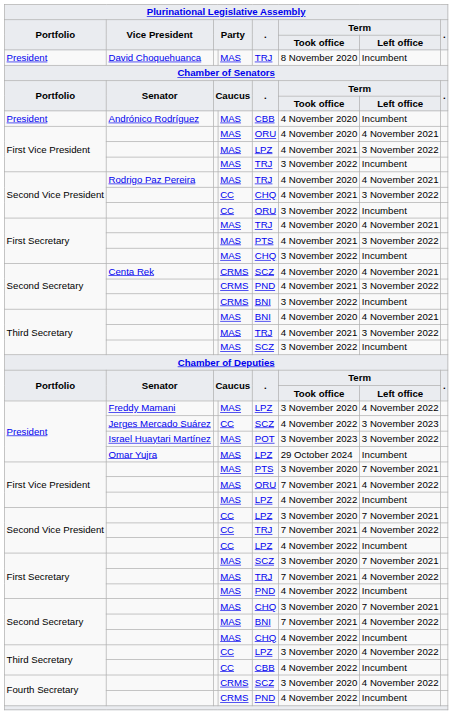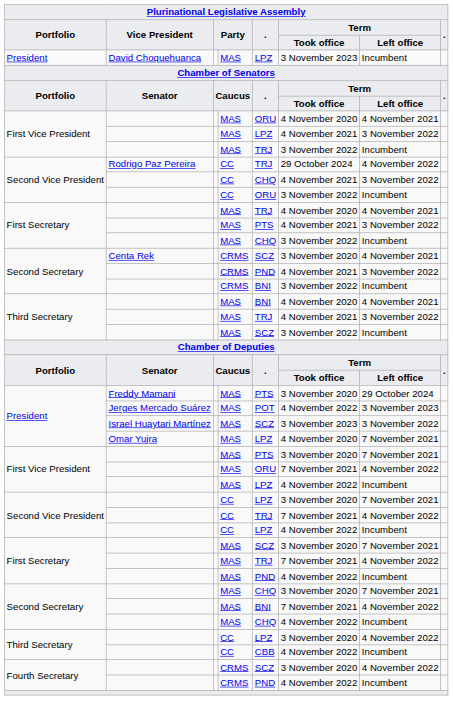(264, 58) TRJ -> (264, 58) LPZ
(319, 58) 8 November 2020 -> (319, 58) 3 November 2023
- row: (27, 119)
(231, 180) MAS -> (227, 165) CC
(319, 180) 4 November 2020 -> (317, 165) 29 October 2024
(400, 180) 4 November 2021 -> (400, 165) 4 November 2022
(319, 271) 4 November 2020 -> (319, 256) 3 November 2020
(264, 409) LPZ -> (264, 393) PTS
(400, 409) 4 November 2022 -> (398, 393) 29 October 2024
(227, 424) CC -> (231, 409) MAS
(264, 424) SCZ -> (265, 409) POT
(265, 439) POT -> (264, 424) SCZ
(317, 454) 29 October 2024 -> (319, 439) 4 November 2020
(384, 454) Incumbent -> (400, 439) 7 November 2021
